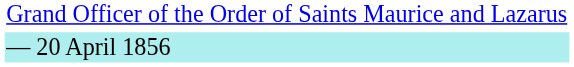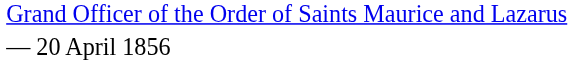(88, 47) paleturquoise background -> (88, 47) no background
